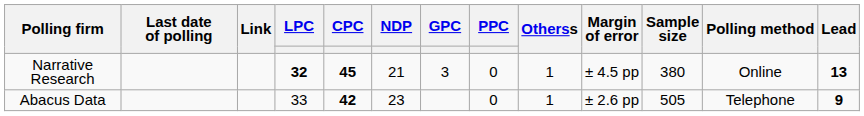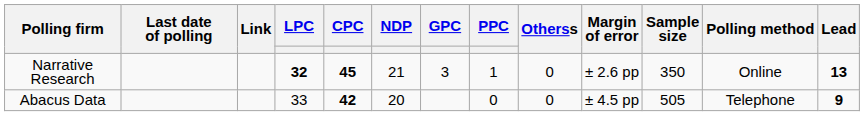(494, 72) 0 -> (494, 72) 1
(550, 72) 1 -> (550, 72) 0
(612, 72) ± 4.5 pp -> (612, 72) ± 2.6 pp
(673, 72) 380 -> (673, 72) 350
(396, 100) 23 -> (396, 100) 20
(550, 100) 1 -> (550, 100) 0
(612, 100) ± 2.6 pp -> (612, 100) ± 4.5 pp
